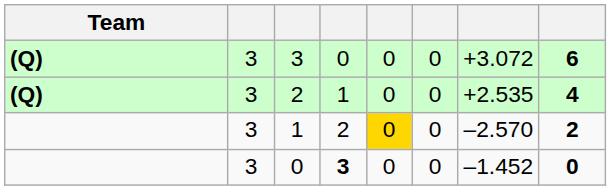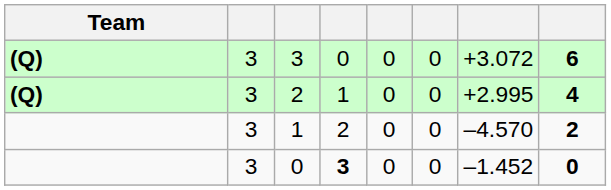(498, 94) +2.535 -> (498, 94) +2.995
(389, 130) gold background -> (389, 130) no background
(498, 130) –2.570 -> (498, 130) –4.570
